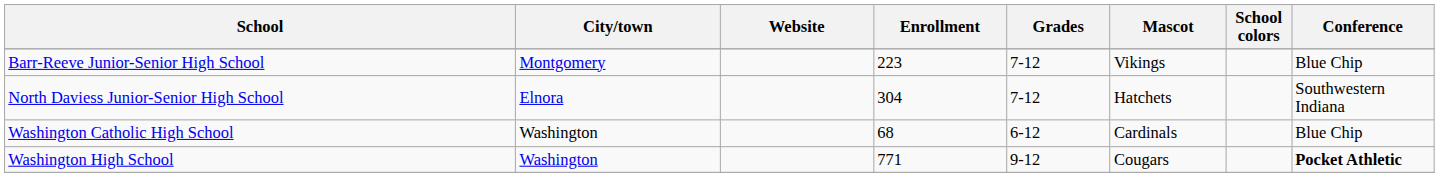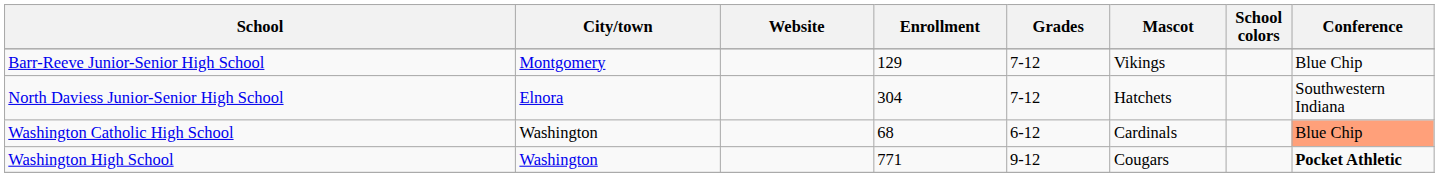(890, 62) 223 -> (890, 62) 129
(1329, 133) no background -> (1329, 133) lightsalmon background
